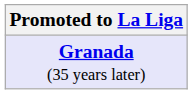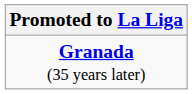(96, 61) lavender background -> (96, 61) no background
